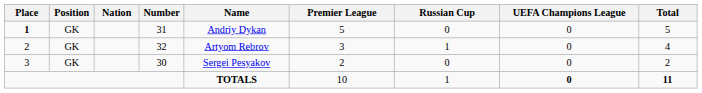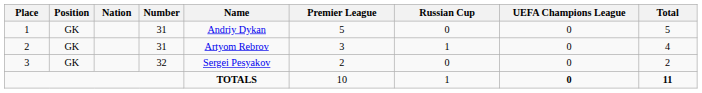(27, 29) bold -> (27, 29) normal
(162, 46) 32 -> (162, 46) 31
(162, 63) 30 -> (162, 63) 32
